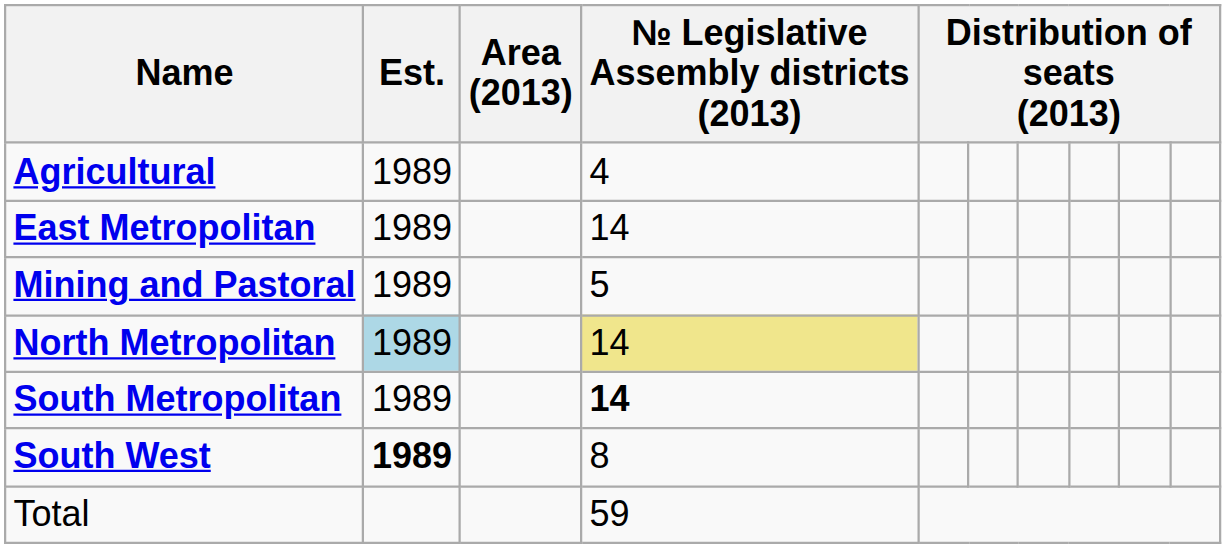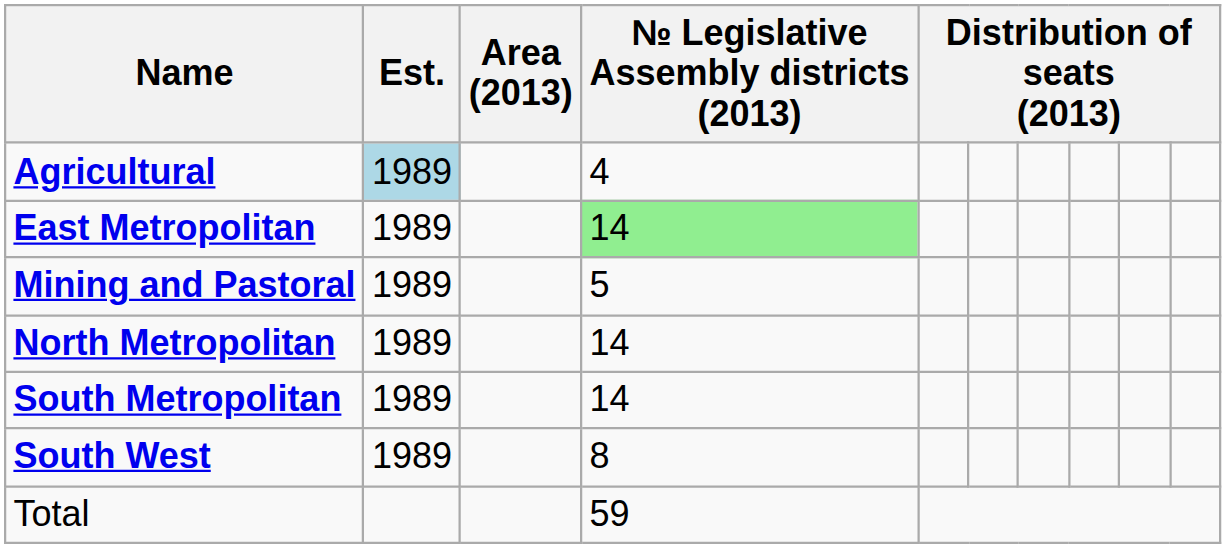(412, 171) no background -> (412, 171) lightblue background
(609, 228) no background -> (609, 228) lightgreen background
(412, 342) lightblue background -> (412, 342) no background
(609, 342) khaki background -> (609, 342) no background
(609, 399) bold -> (609, 399) normal
(412, 456) bold -> (412, 456) normal
